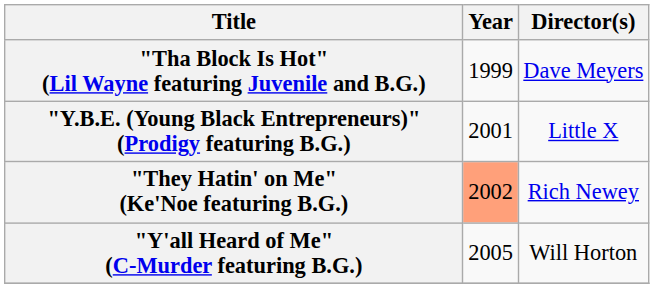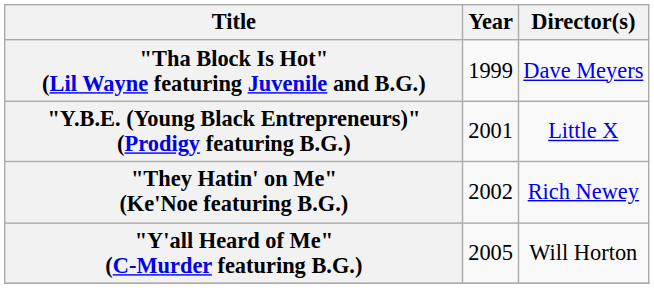(491, 191) lightsalmon background -> (491, 191) no background
